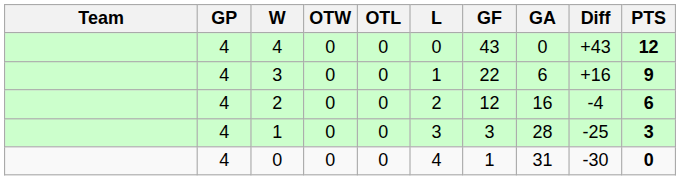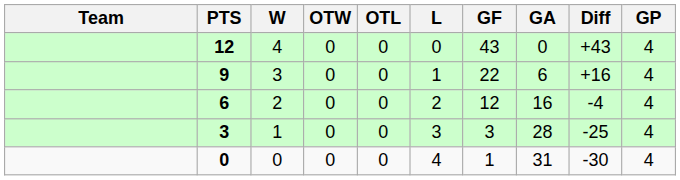columns swapped: (224, 18) <-> (649, 18)
